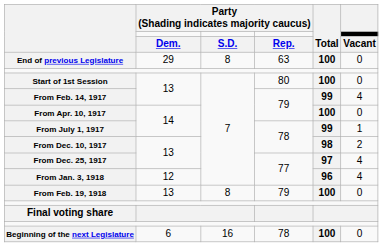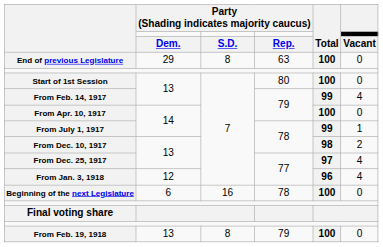rows swapped: (70, 193) <-> (70, 234)
